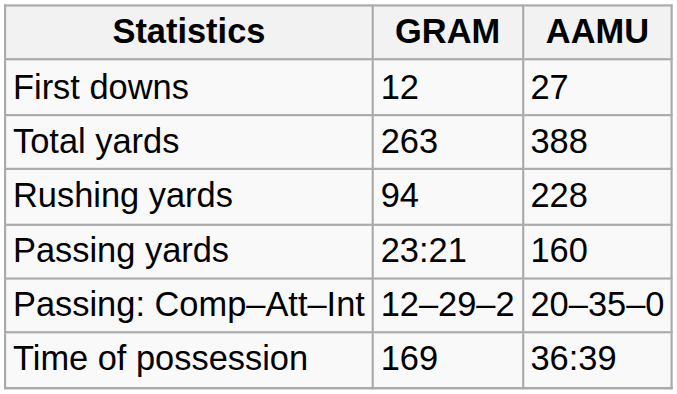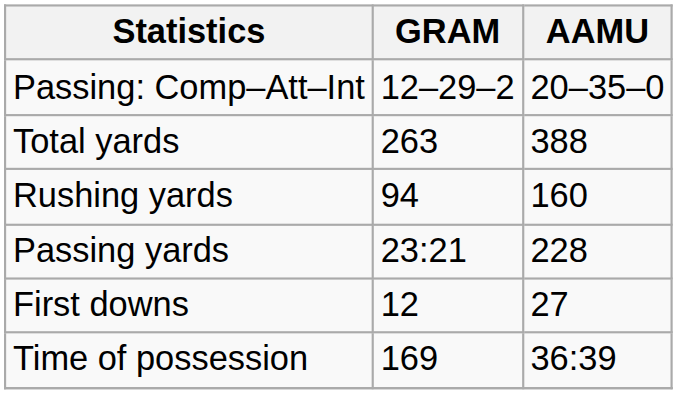rows swapped: (101, 86) <-> (189, 304)
(559, 195) 228 -> (559, 195) 160
(559, 250) 160 -> (559, 250) 228
